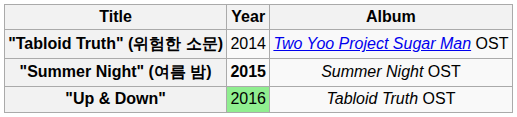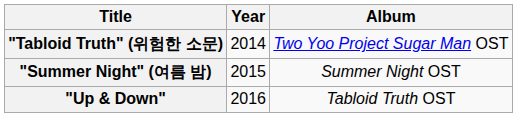(248, 72) bold -> (248, 72) normal
(248, 99) lightgreen background -> (248, 99) no background
